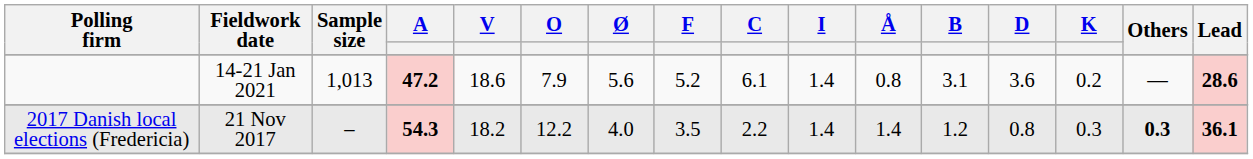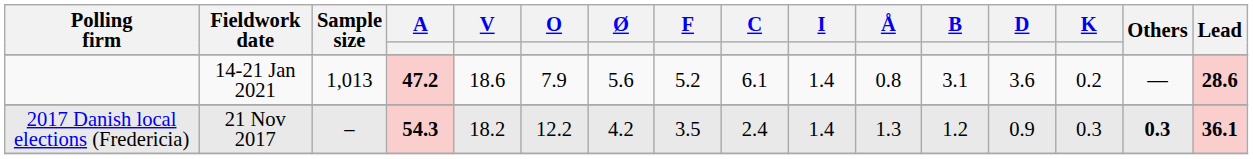(621, 129) 4.0 -> (621, 129) 4.2
(755, 129) 2.2 -> (755, 129) 2.4
(888, 129) 1.4 -> (888, 129) 1.3
(1022, 129) 0.8 -> (1022, 129) 0.9
